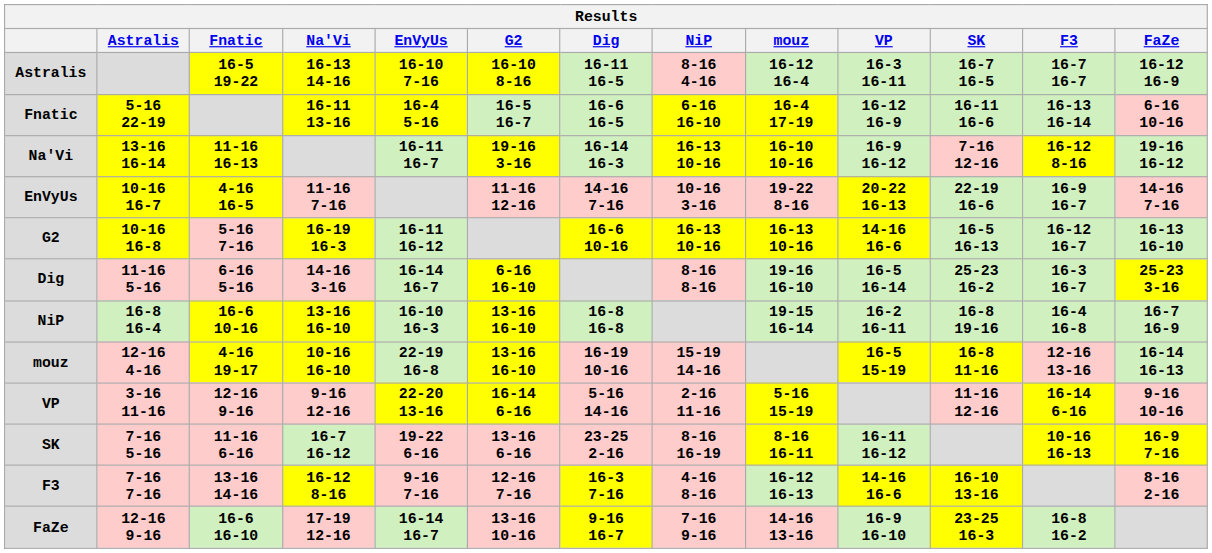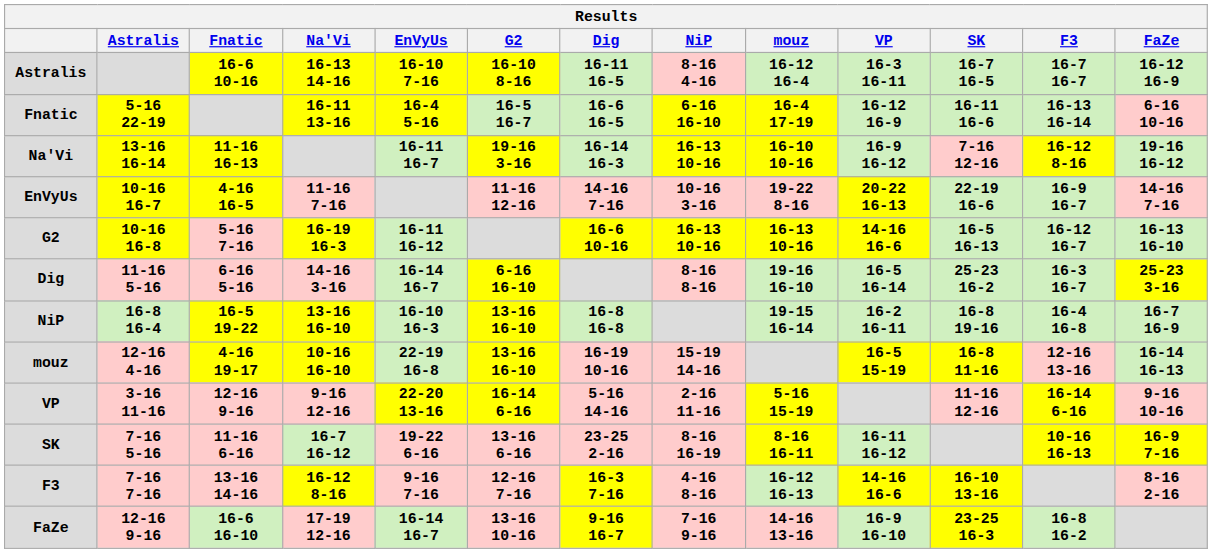(236, 74) 16-5 19-22 -> (236, 74) 16-6 10-16
(236, 321) 16-6 10-16 -> (236, 321) 16-5 19-22
